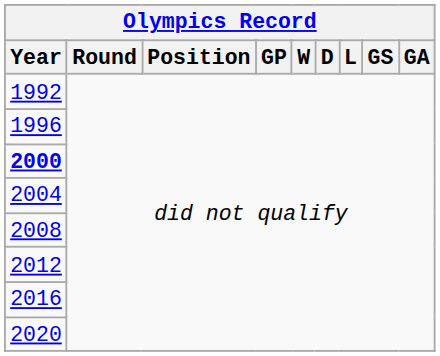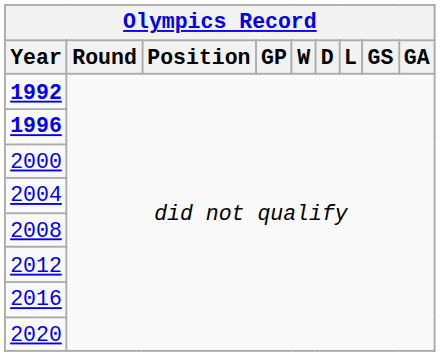(36, 91) normal -> (36, 91) bold
(36, 126) normal -> (36, 126) bold
(36, 160) bold -> (36, 160) normal
